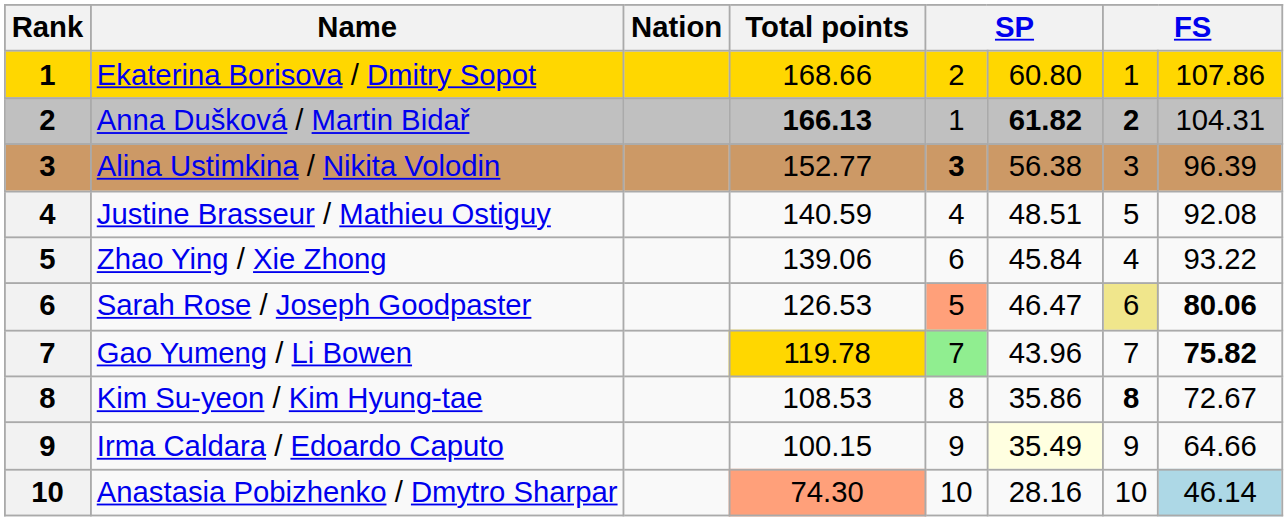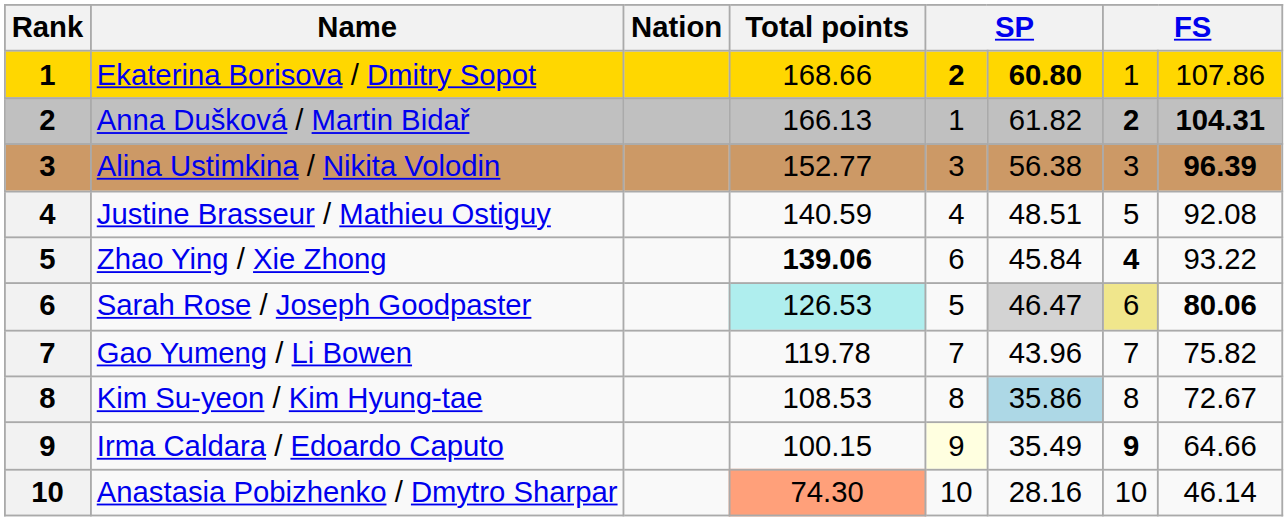(956, 74) normal -> (956, 74) bold
(1045, 74) normal -> (1045, 74) bold
(827, 120) bold -> (827, 120) normal
(1045, 120) bold -> (1045, 120) normal
(1220, 120) normal -> (1220, 120) bold
(956, 167) bold -> (956, 167) normal
(1220, 167) normal -> (1220, 167) bold
(827, 259) normal -> (827, 259) bold
(1131, 259) normal -> (1131, 259) bold
(827, 306) no background -> (827, 306) paleturquoise background
(956, 306) lightsalmon background -> (956, 306) no background
(1045, 306) no background -> (1045, 306) lightgrey background
(827, 352) gold background -> (827, 352) no background
(956, 352) lightgreen background -> (956, 352) no background
(1220, 352) bold -> (1220, 352) normal
(1045, 399) no background -> (1045, 399) lightblue background
(1131, 399) bold -> (1131, 399) normal
(956, 445) no background -> (956, 445) lightyellow background
(1045, 445) lightyellow background -> (1045, 445) no background
(1131, 445) normal -> (1131, 445) bold
(1220, 492) lightblue background -> (1220, 492) no background
